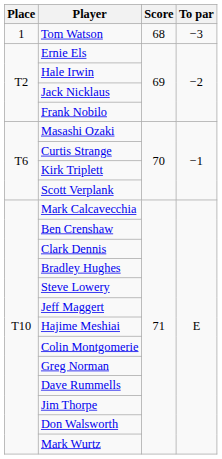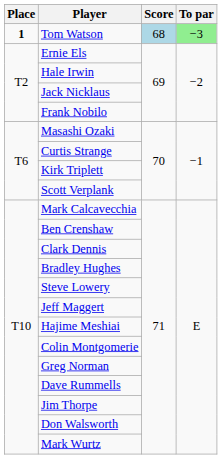(21, 33) normal -> (21, 33) bold
(159, 33) no background -> (159, 33) lightblue background
(196, 33) no background -> (196, 33) lightgreen background
